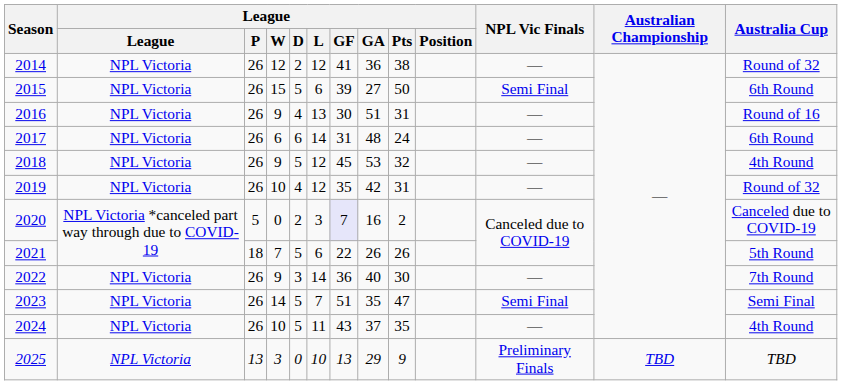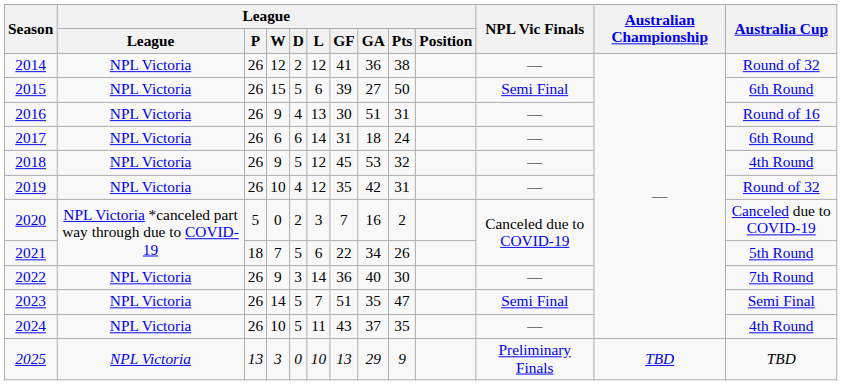(373, 138) 48 -> (373, 138) 18
(344, 220) lavender background -> (344, 220) no background
(373, 253) 26 -> (373, 253) 34
